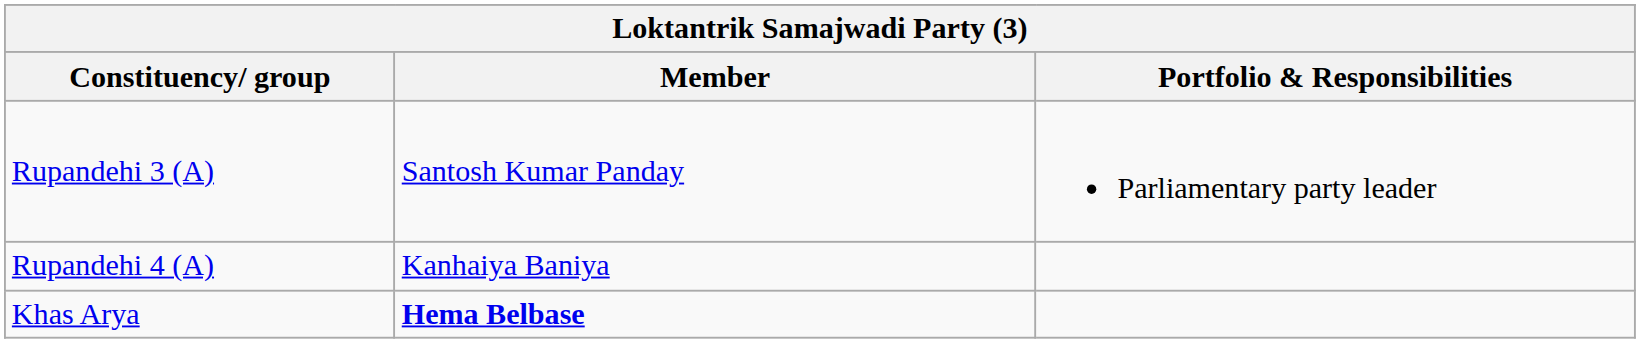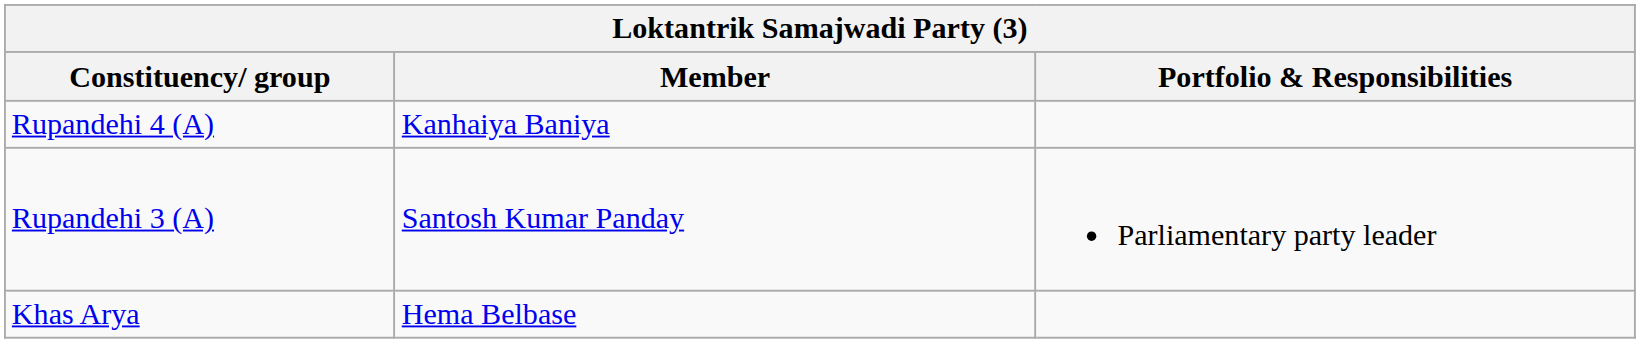rows swapped: (113, 170) <-> (113, 265)
(493, 313) bold -> (489, 313) normal
